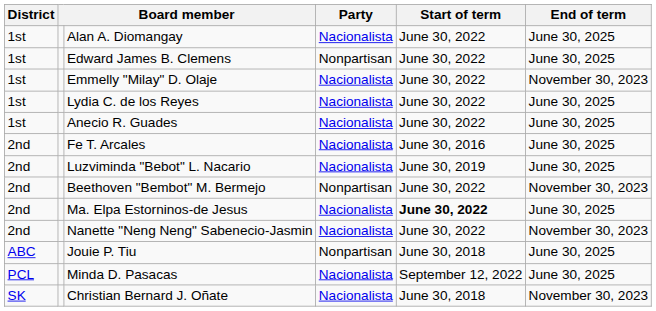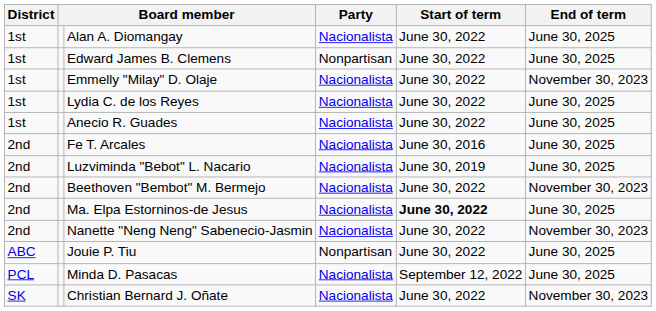(355, 187) Nonpartisan -> (356, 187) Nacionalista
(442, 252) June 30, 2018 -> (442, 252) June 30, 2022
(442, 295) June 30, 2018 -> (442, 295) June 30, 2022
